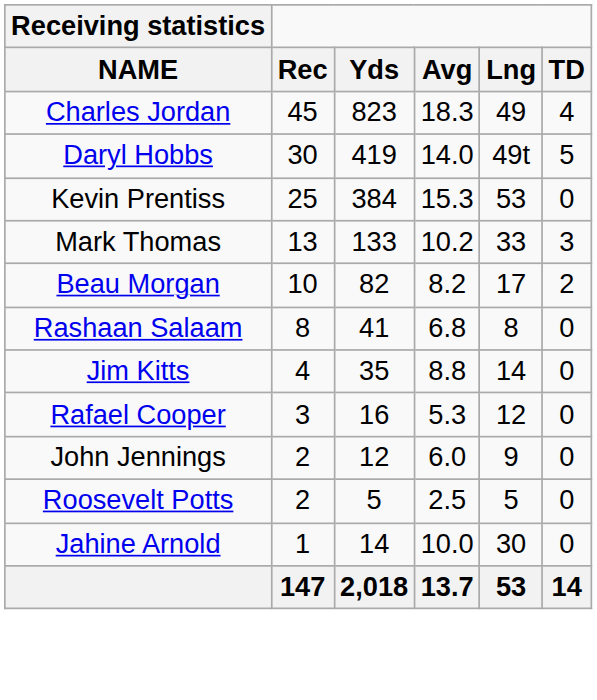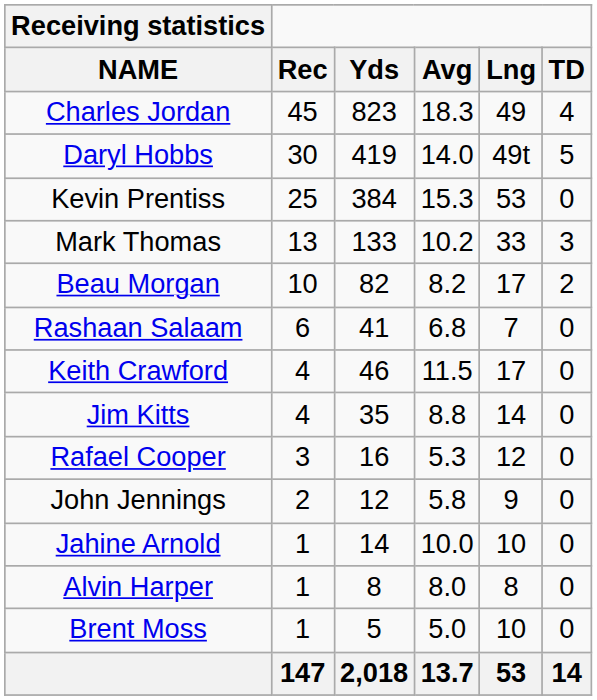(303, 328) 8 -> (303, 328) 6
(511, 328) 8 -> (511, 328) 7
+ row: (138, 371)
(447, 457) 6.0 -> (447, 500) 5.8
- row: (138, 500)
(511, 543) 30 -> (511, 543) 10
+ row: (138, 586)
+ row: (138, 629)
